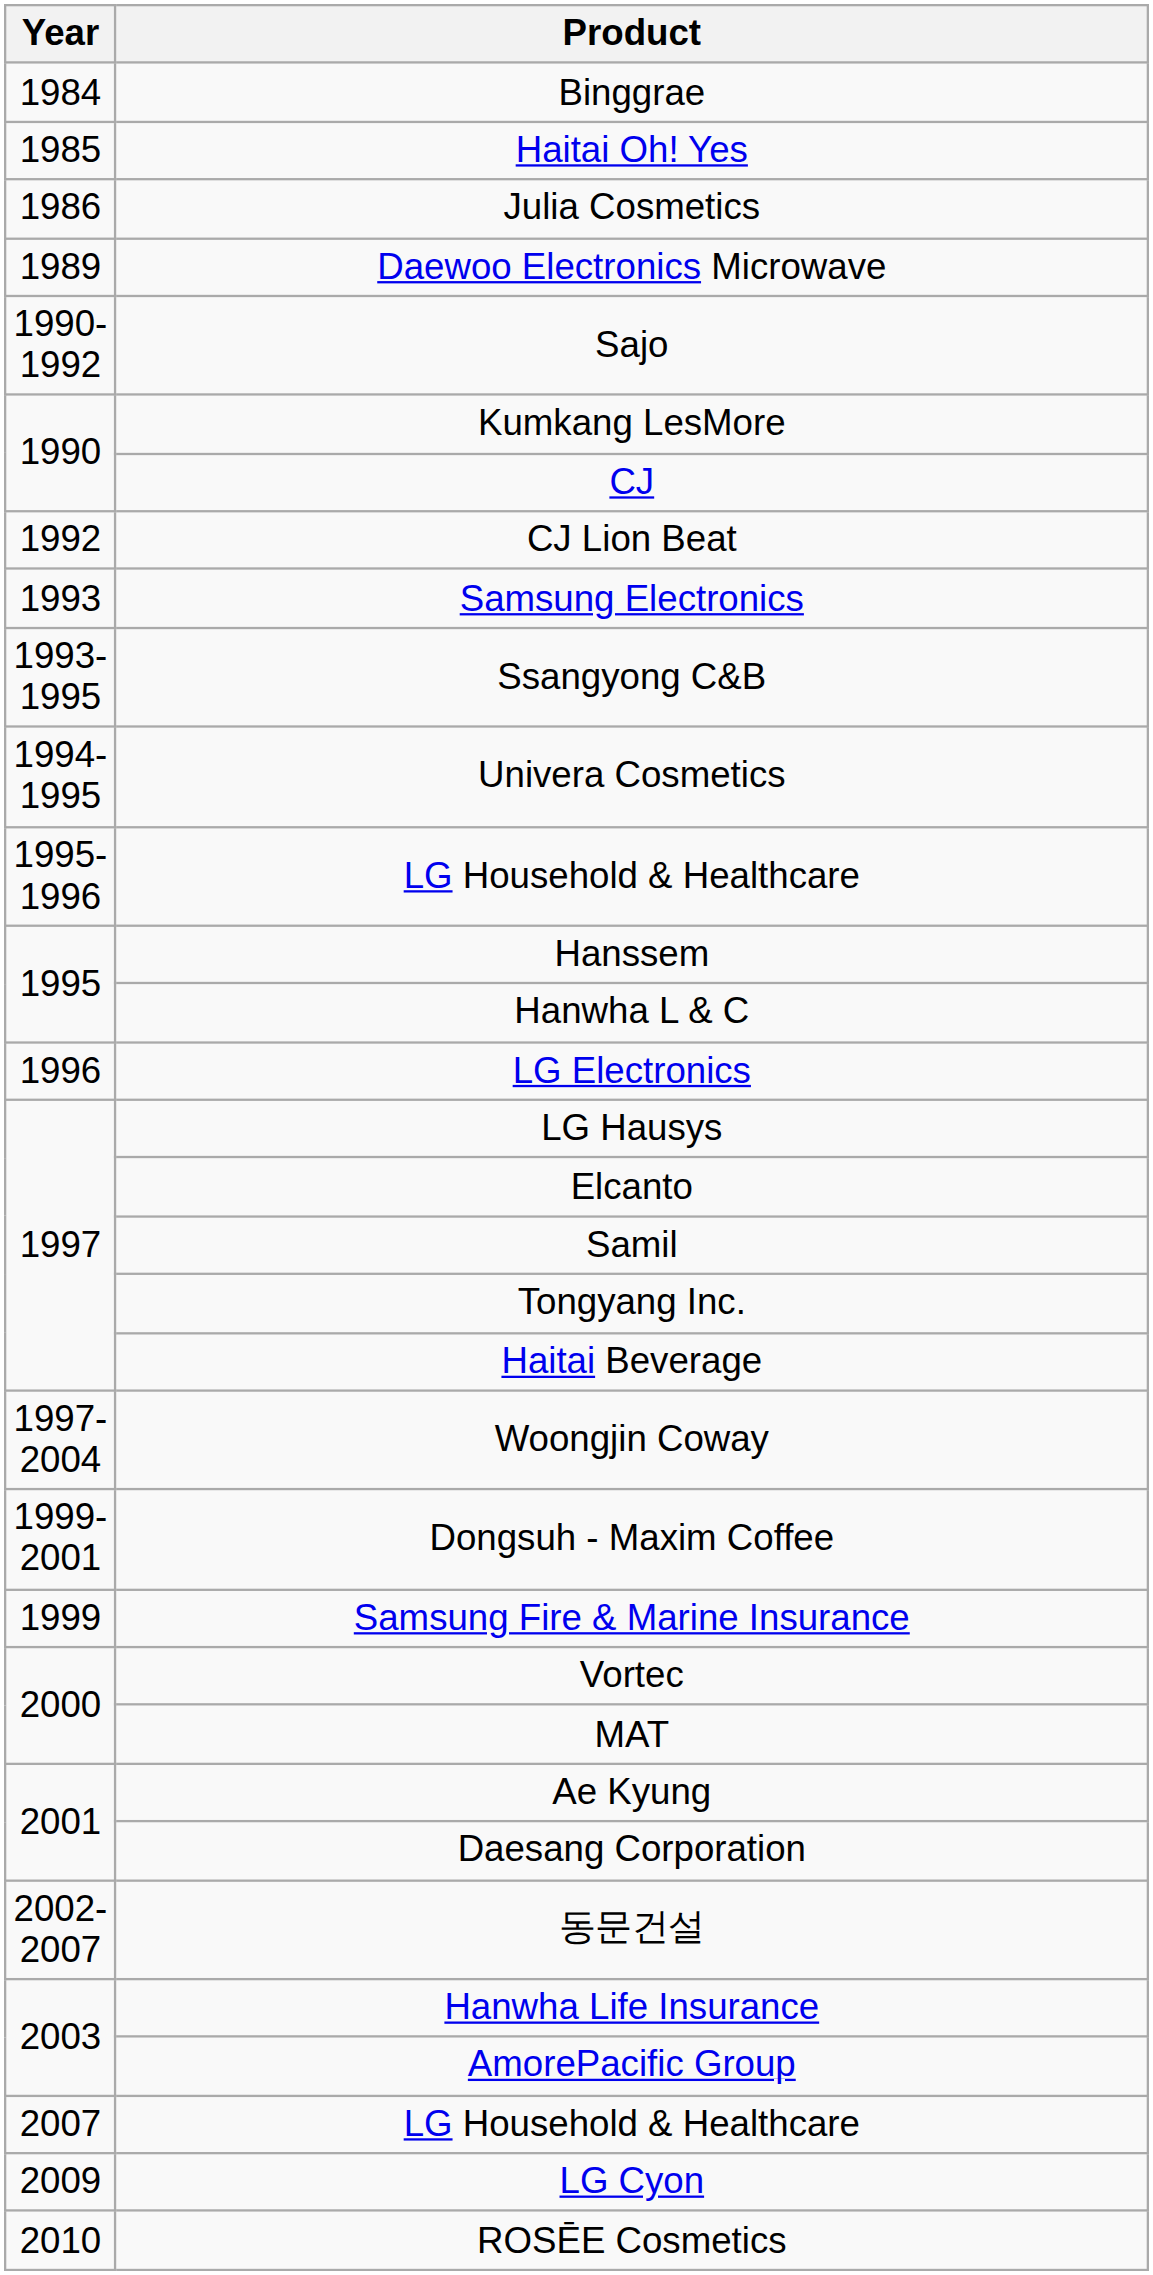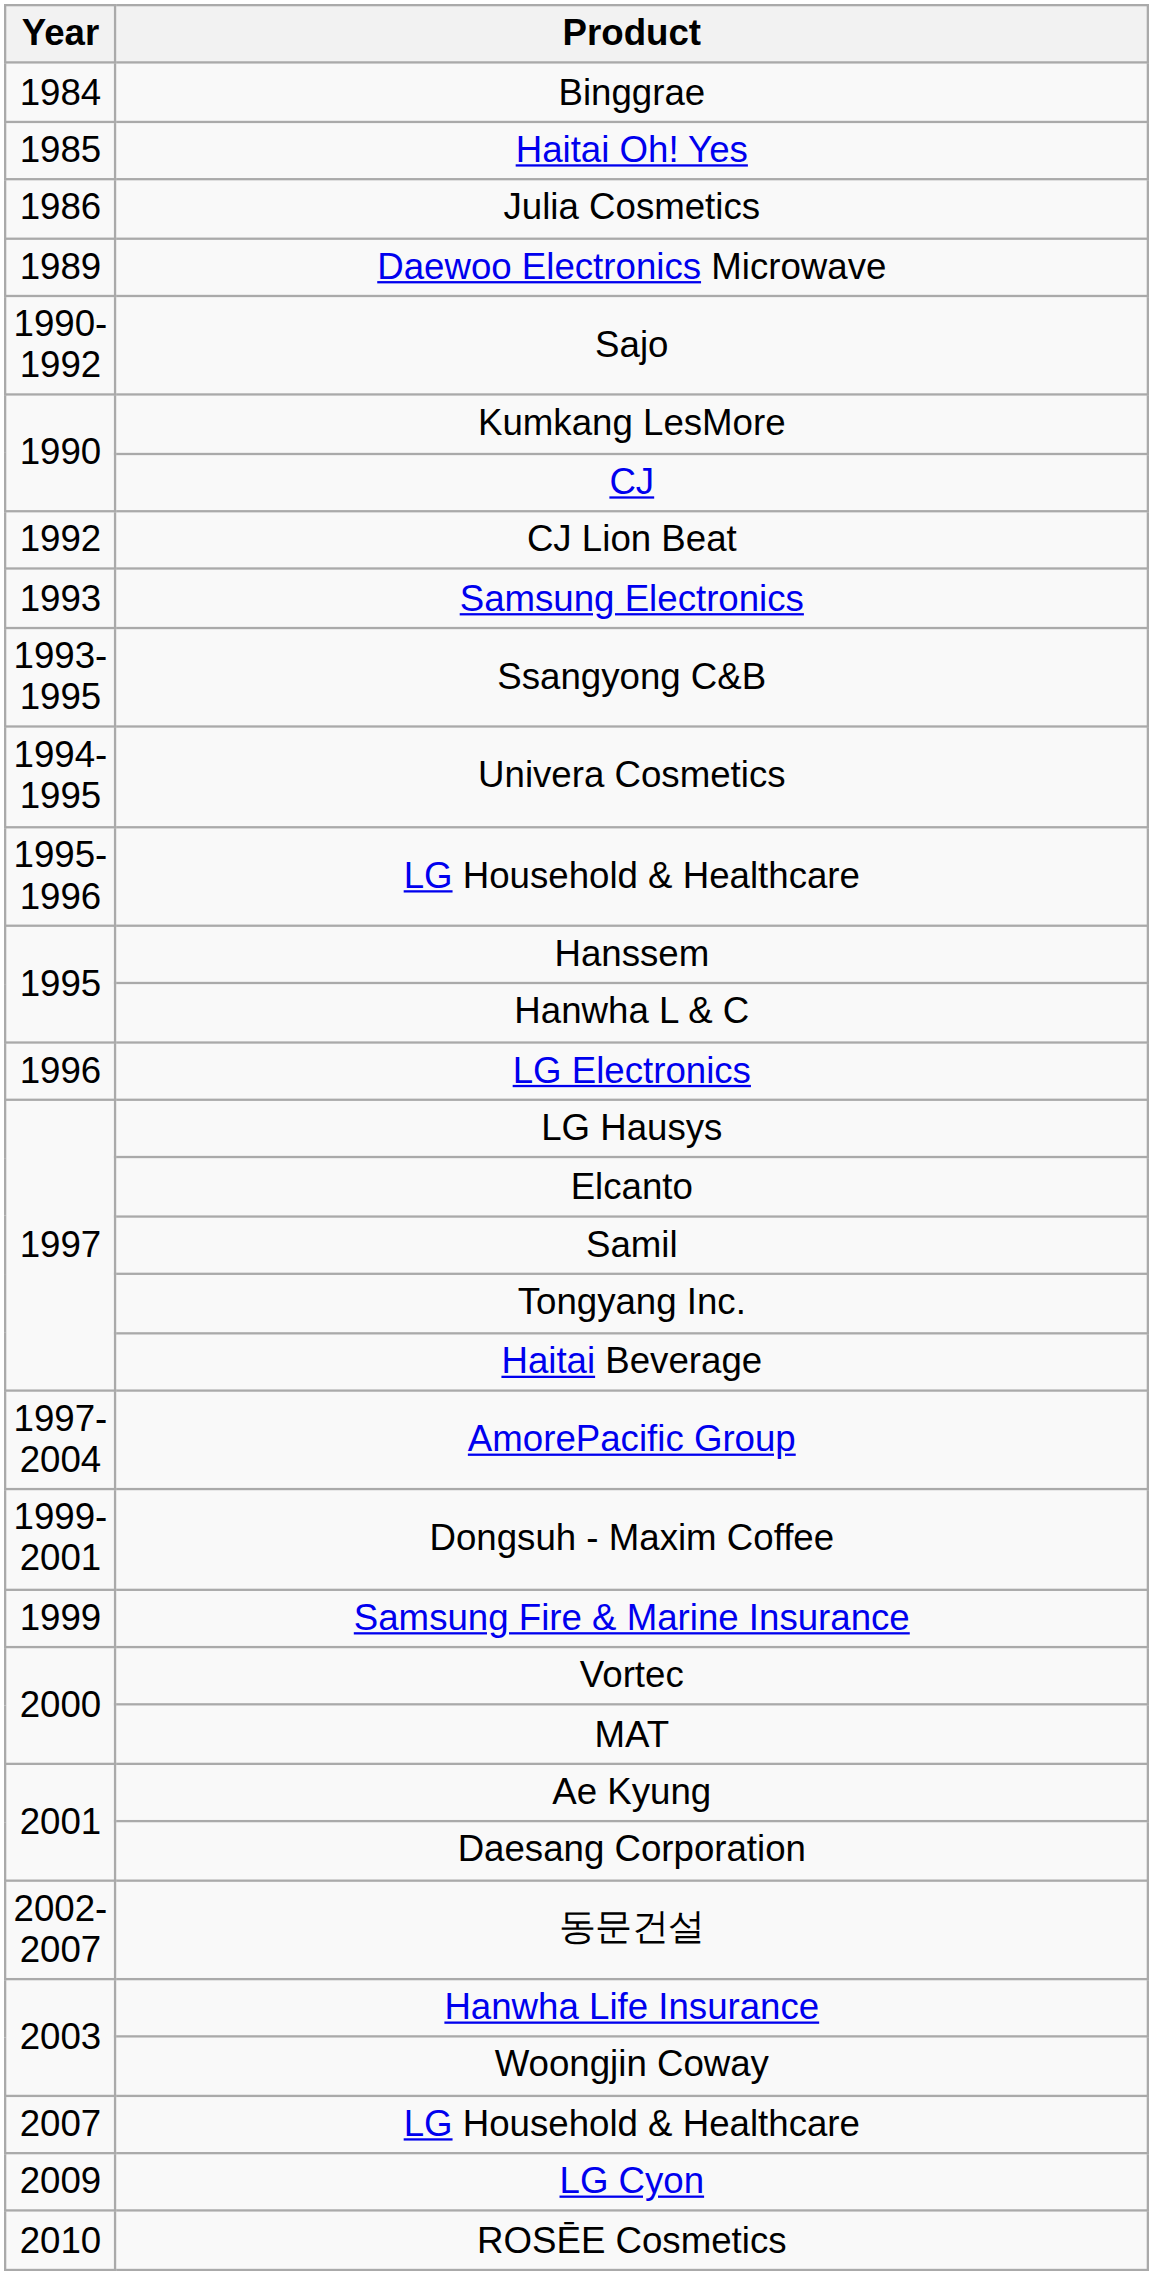(632, 1439) Woongjin Coway -> (632, 1439) AmorePacific Group
(632, 2065) AmorePacific Group -> (632, 2065) Woongjin Coway
